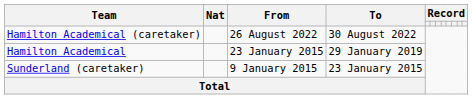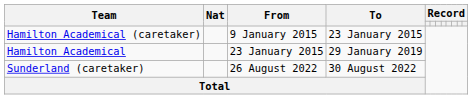(274, 35) 26 August 2022 -> (274, 35) 9 January 2015
(372, 35) 30 August 2022 -> (376, 35) 23 January 2015
(274, 69) 9 January 2015 -> (274, 69) 26 August 2022
(376, 69) 23 January 2015 -> (372, 69) 30 August 2022
